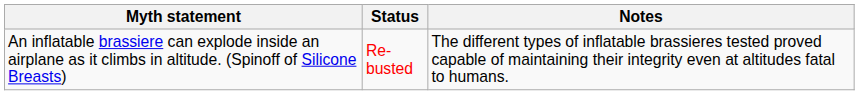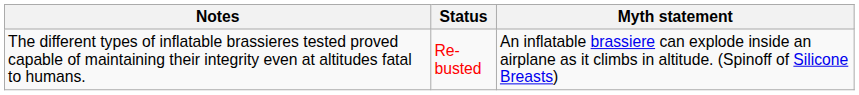columns swapped: (183, 16) <-> (641, 16)
